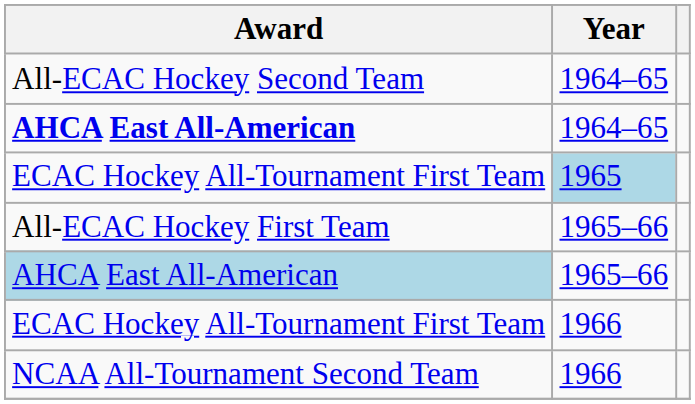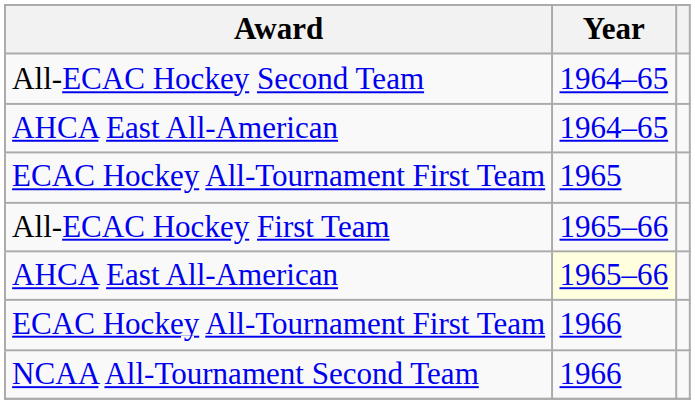(184, 127) bold -> (175, 127) normal
(591, 176) lightblue background -> (591, 176) no background
(175, 275) lightblue background -> (175, 275) no background
(614, 275) no background -> (614, 275) lightyellow background
